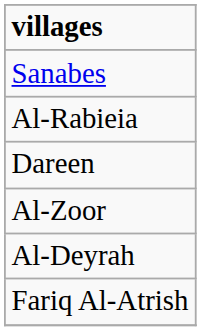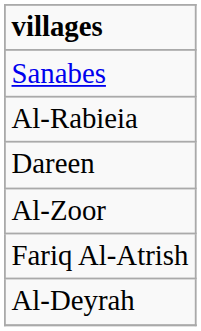(73, 255) Al-Deyrah -> (100, 255) Fariq Al-Atrish
(100, 301) Fariq Al-Atrish -> (73, 301) Al-Deyrah
